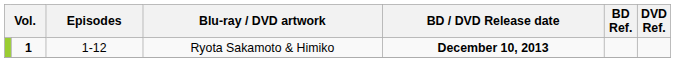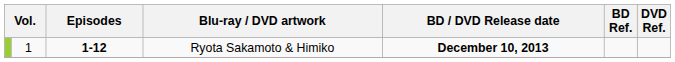(28, 47) bold -> (28, 47) normal
(94, 47) normal -> (94, 47) bold
